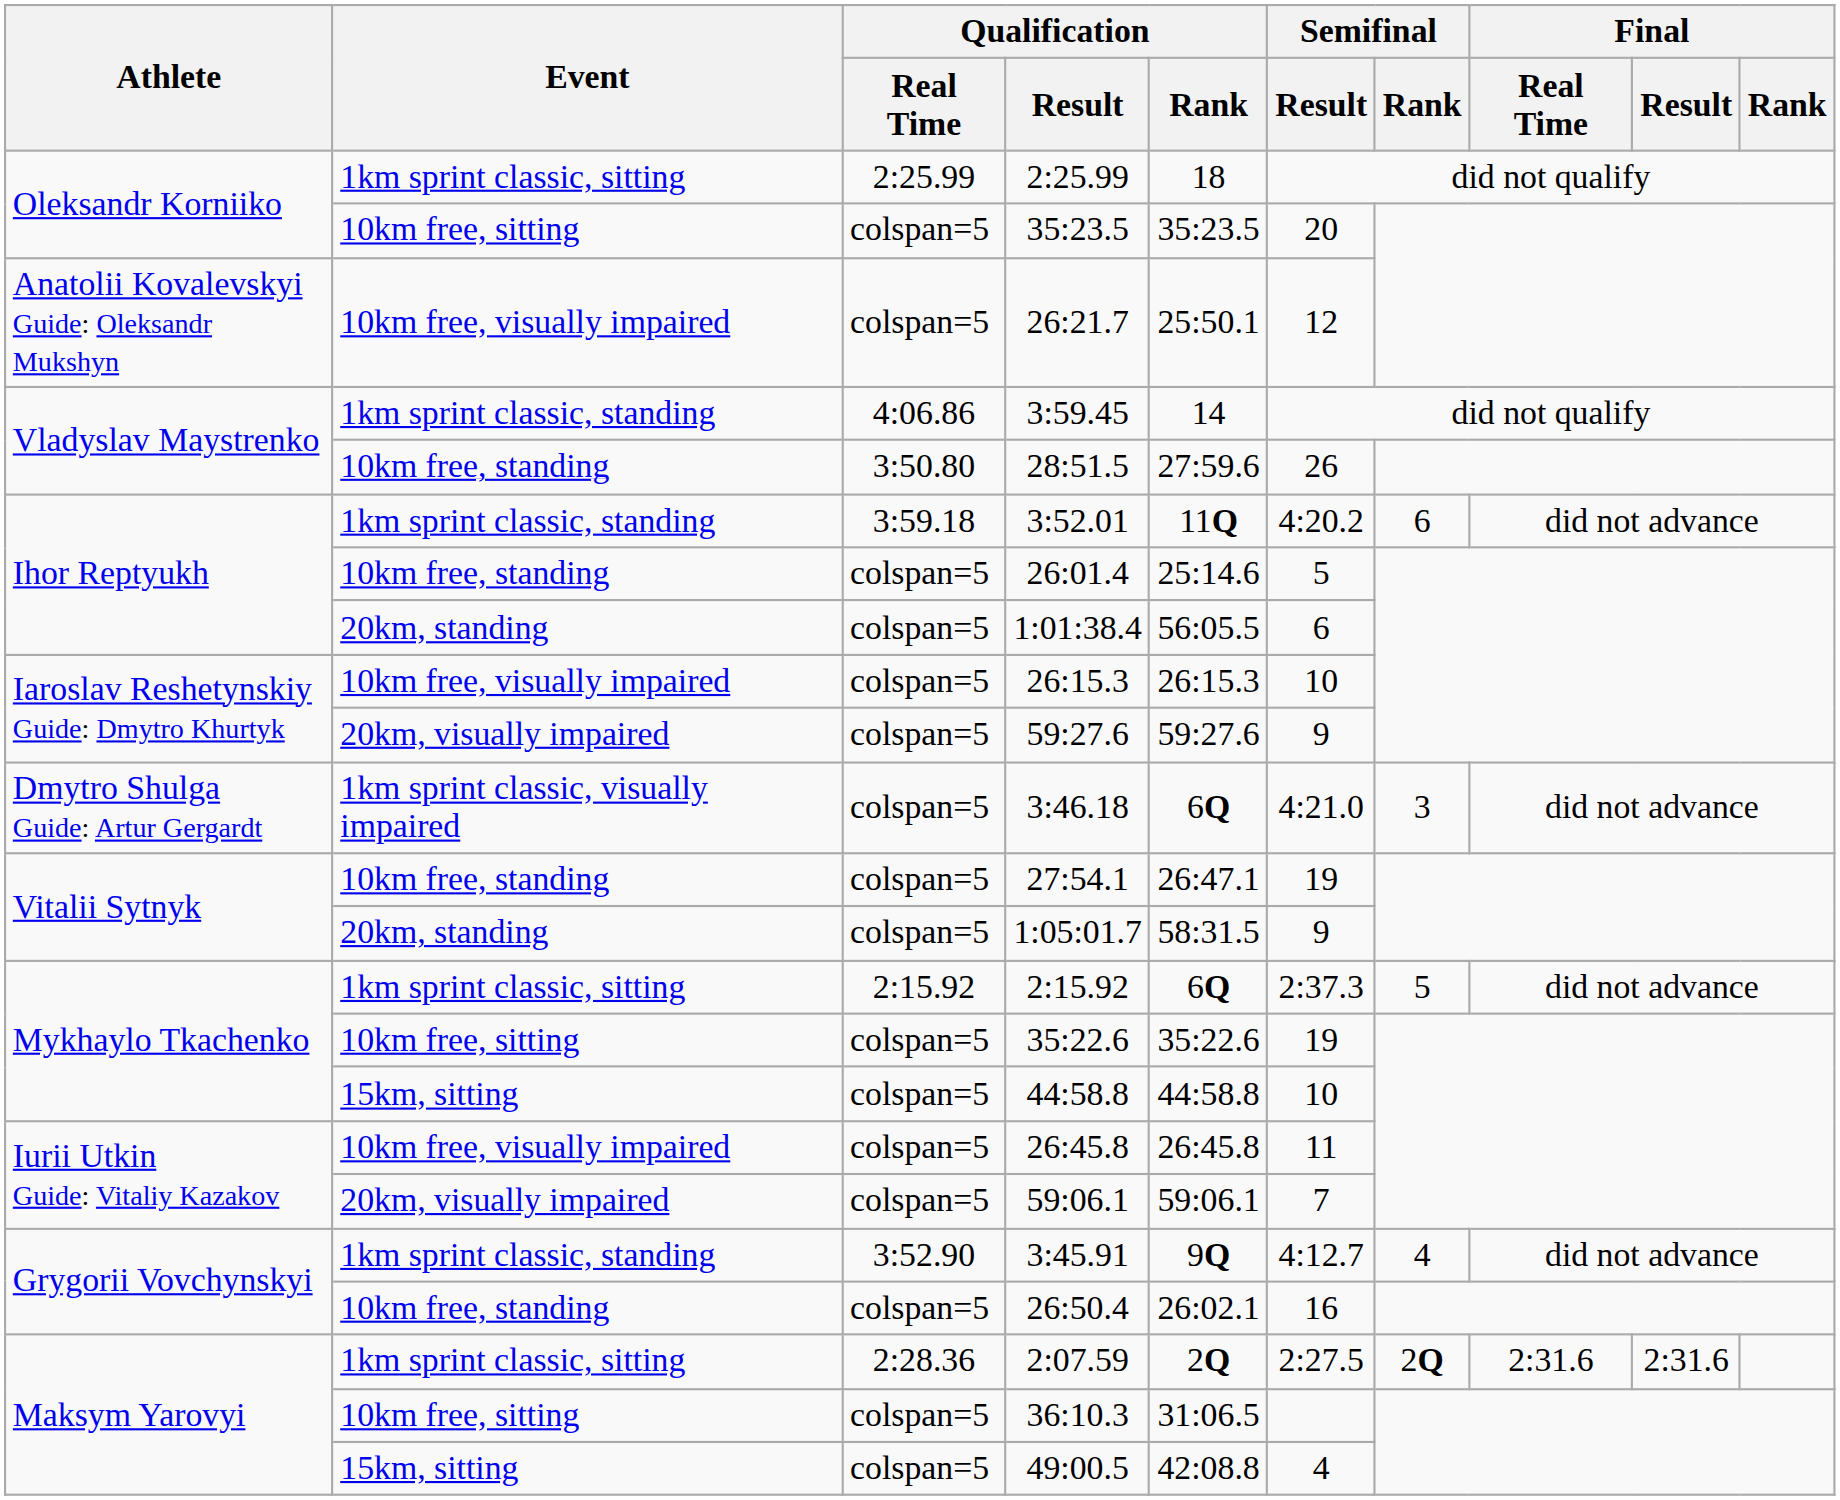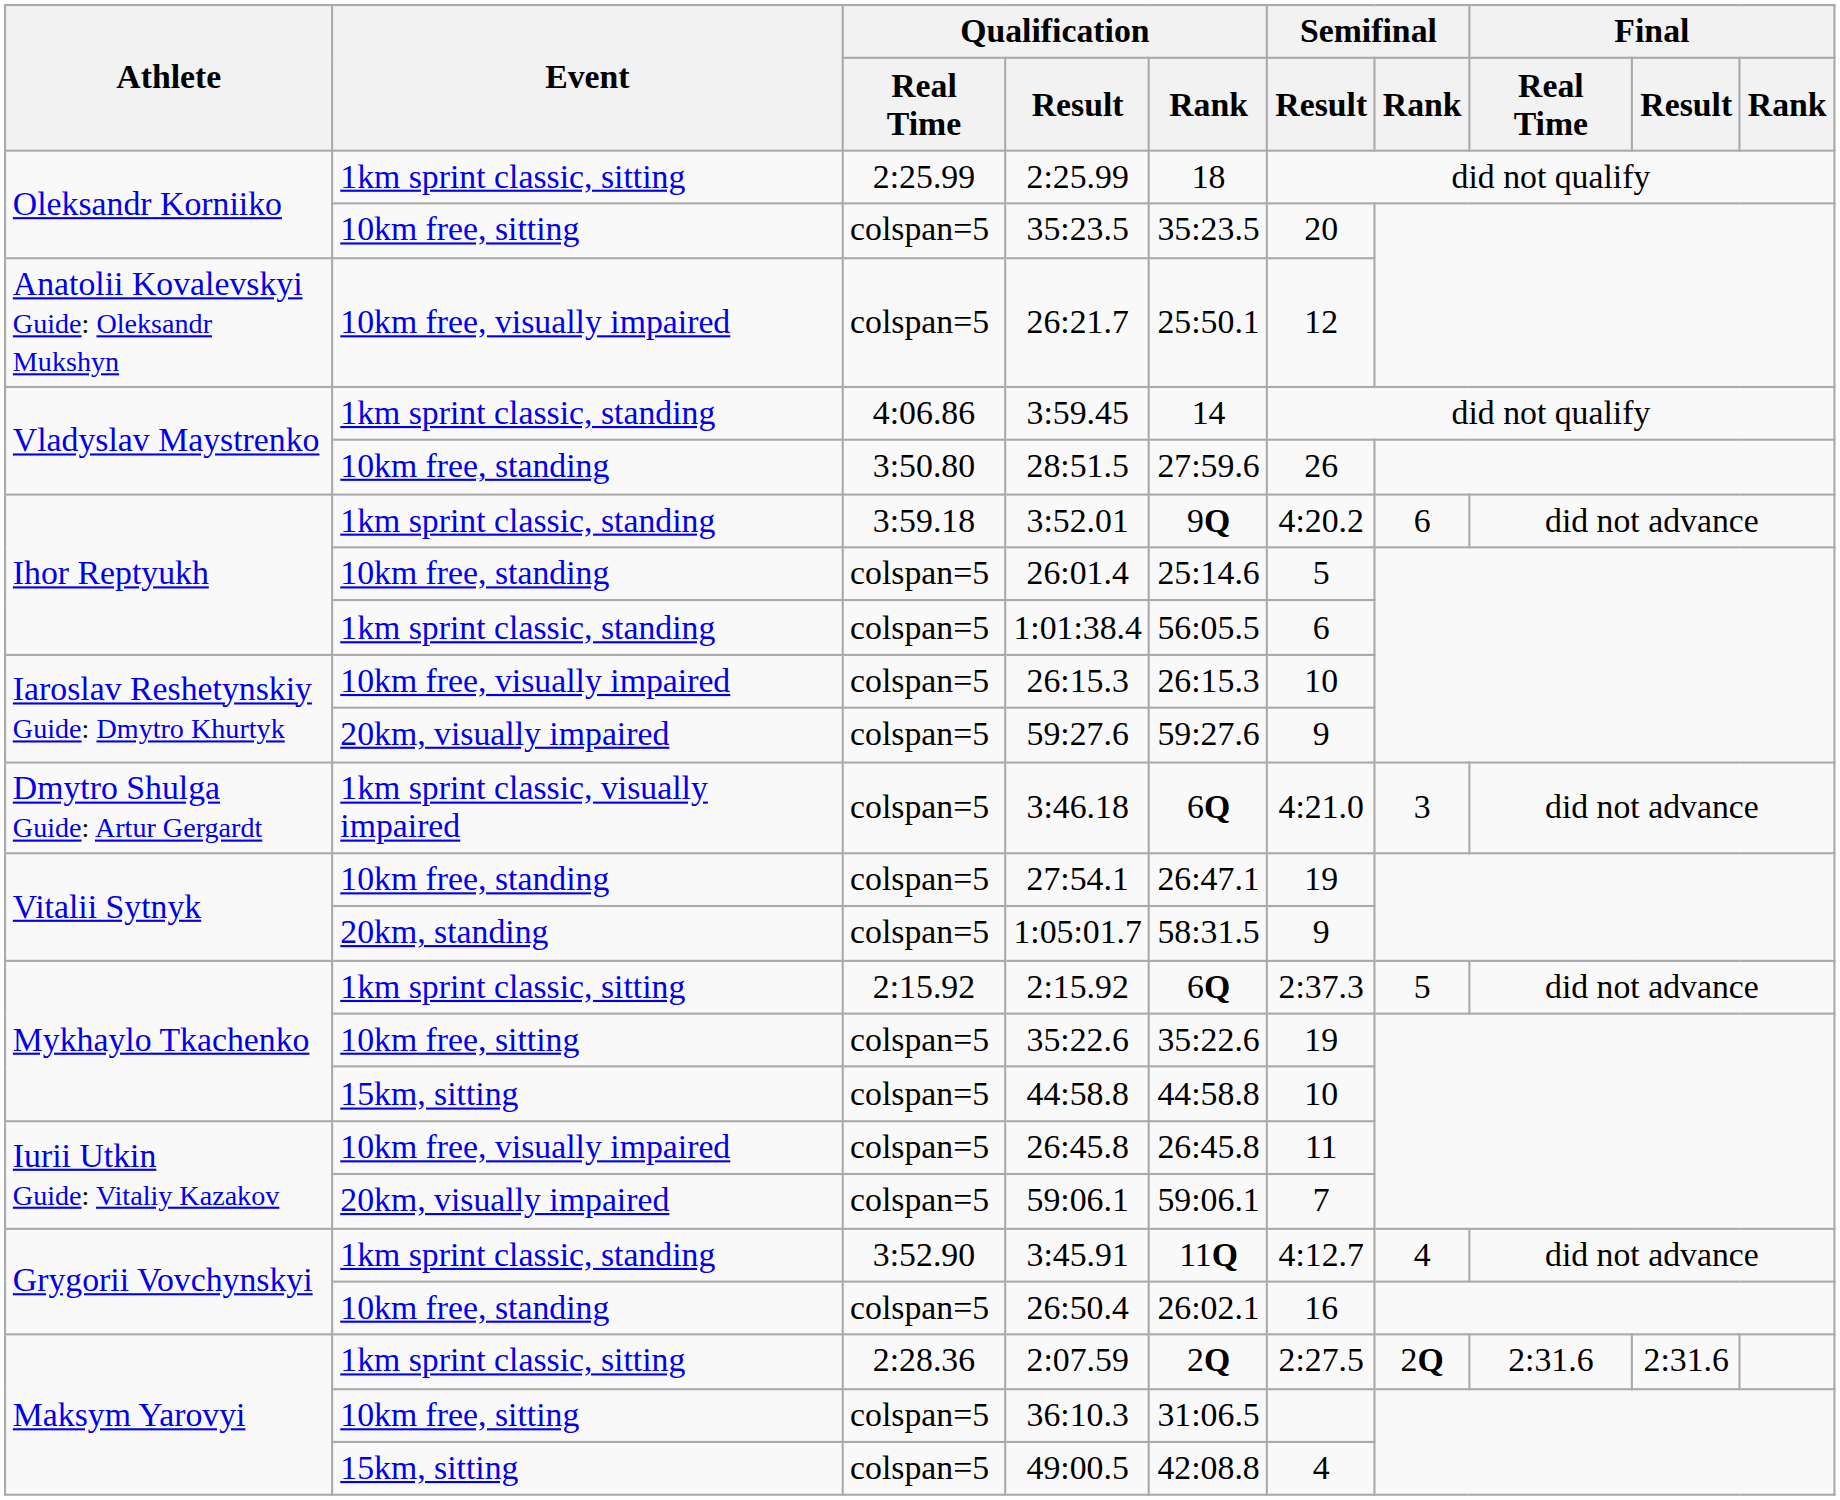(1209, 519) 11Q -> (1209, 519) 9Q
(444, 627) 20km, standing -> (528, 627) 1km sprint classic, standing
(1209, 1254) 9Q -> (1209, 1254) 11Q
